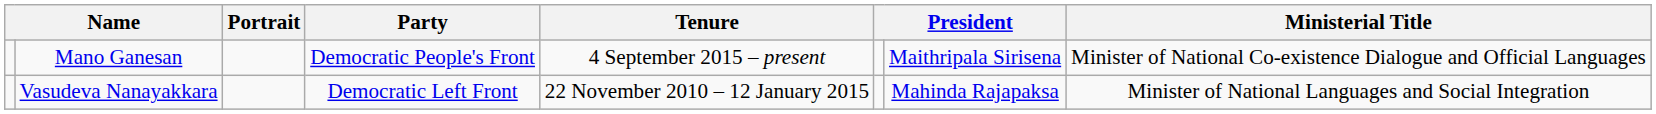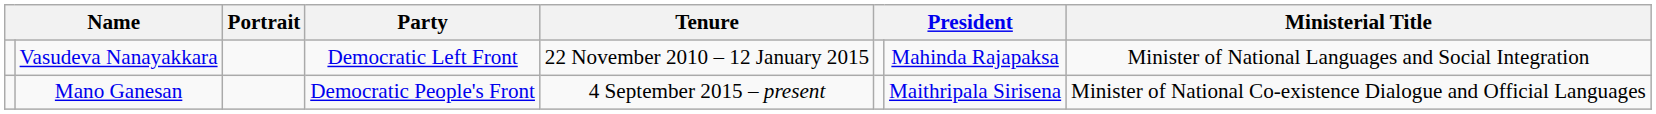rows swapped: (119, 92) <-> (119, 57)
